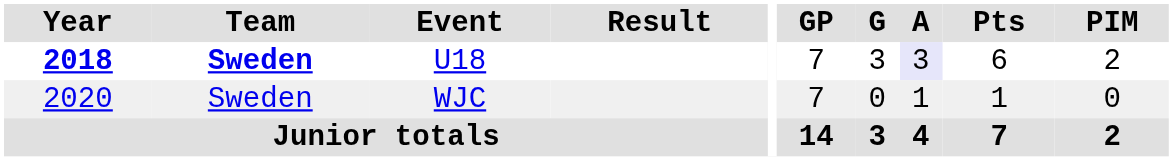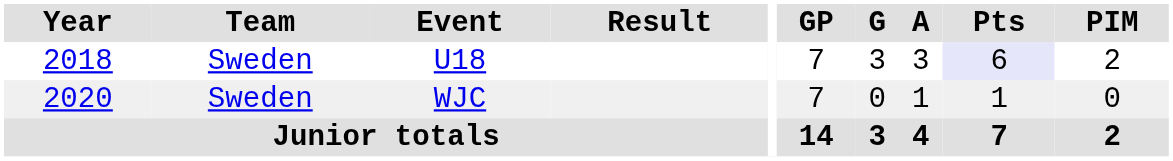(78, 61) bold -> (78, 61) normal
(260, 61) bold -> (260, 61) normal
(921, 61) lavender background -> (921, 61) no background
(999, 61) no background -> (999, 61) lavender background
